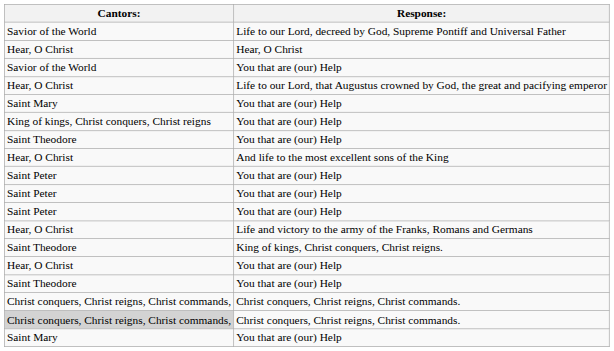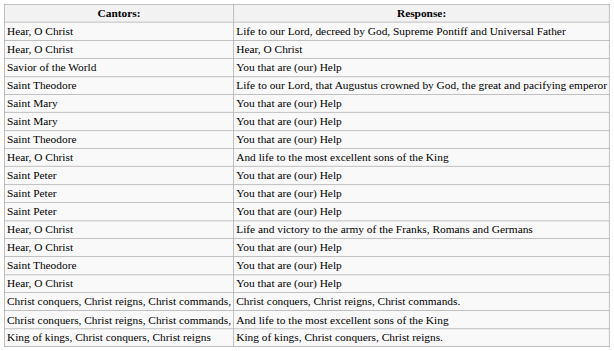(52, 31) Savior of the World -> (40, 31) Hear, O Christ
(40, 85) Hear, O Christ -> (42, 85) Saint Theodore
(109, 121) King of kings, Christ conquers, Christ reigns -> (32, 121) Saint Mary
(42, 247) Saint Theodore -> (40, 247) Hear, O Christ
(340, 247) King of kings, Christ conquers, Christ reigns. -> (289, 247) You that are (our) Help
(40, 265) Hear, O Christ -> (42, 265) Saint Theodore
(42, 283) Saint Theodore -> (40, 283) Hear, O Christ
(119, 319) lightgrey background -> (119, 319) no background
(348, 319) Christ conquers, Christ reigns, Christ commands. -> (342, 319) And life to the most excellent sons of the King
(32, 337) Saint Mary -> (109, 337) King of kings, Christ conquers, Christ reigns
(289, 337) You that are (our) Help -> (340, 337) King of kings, Christ conquers, Christ reigns.
